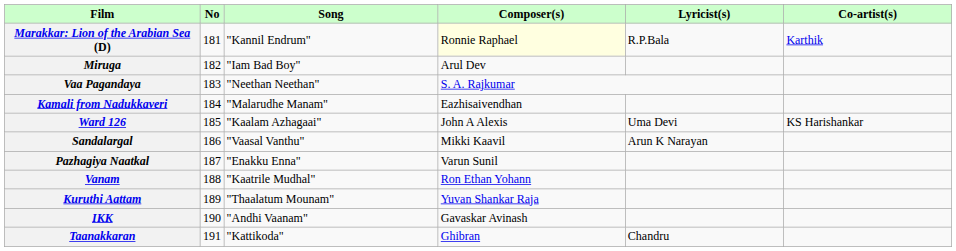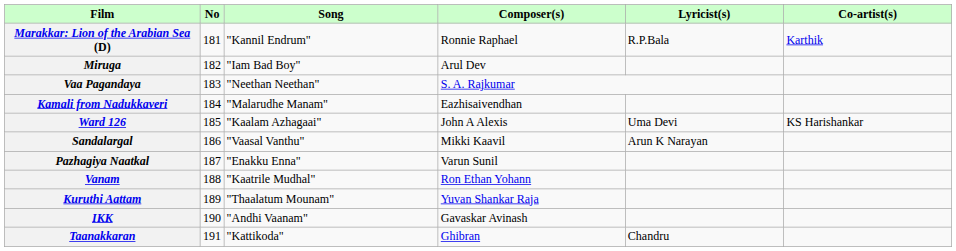(479, 39) lightyellow background -> (479, 39) no background
